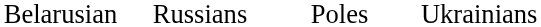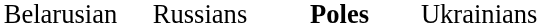(340, 14) normal -> (340, 14) bold
